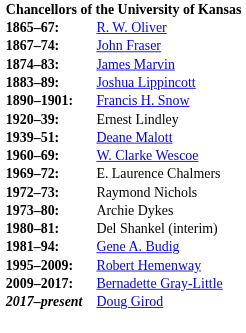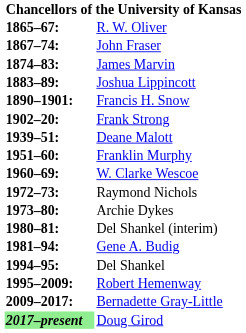+ row: (133, 119)
- row: (138, 119)
+ row: (144, 155)
- row: (158, 174)
+ row: (131, 265)
(44, 301) no background -> (44, 320) lightgreen background
